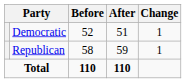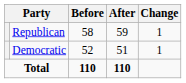rows swapped: (39, 50) <-> (39, 31)
